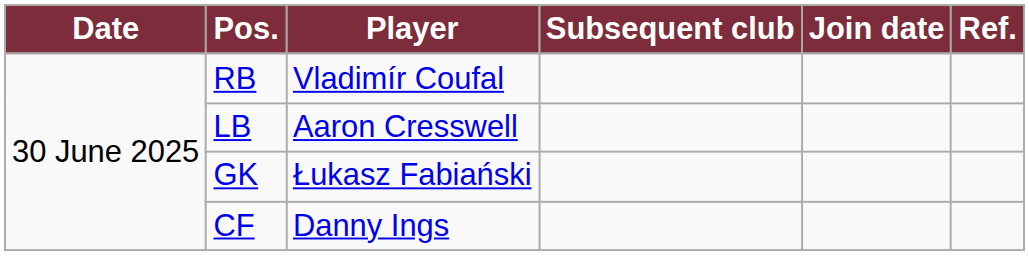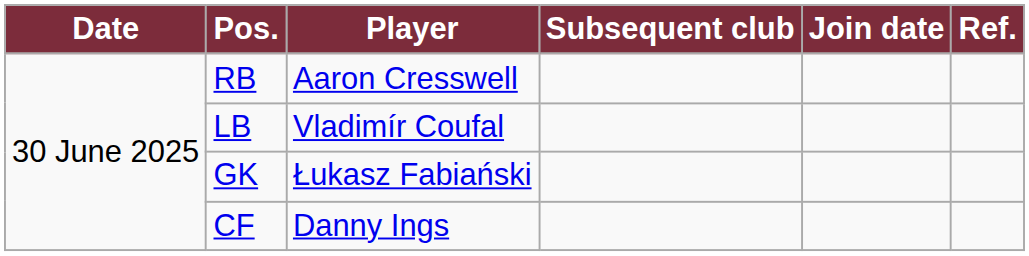(399, 77) Vladimír Coufal -> (405, 77) Aaron Cresswell
(405, 126) Aaron Cresswell -> (399, 126) Vladimír Coufal
